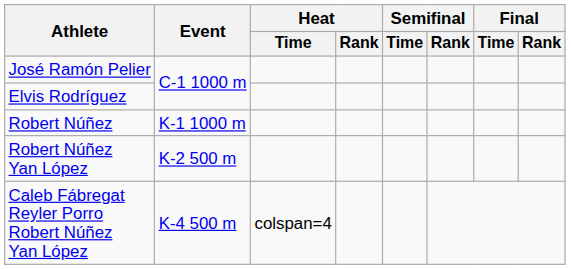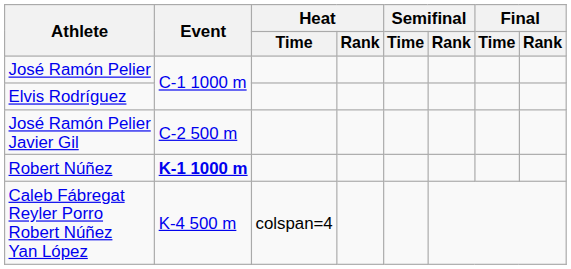+ row: (80, 133)
(202, 123) normal -> (203, 169) bold
- row: (60, 159)
